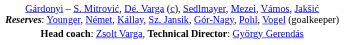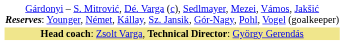(172, 33) no background -> (172, 33) khaki background
